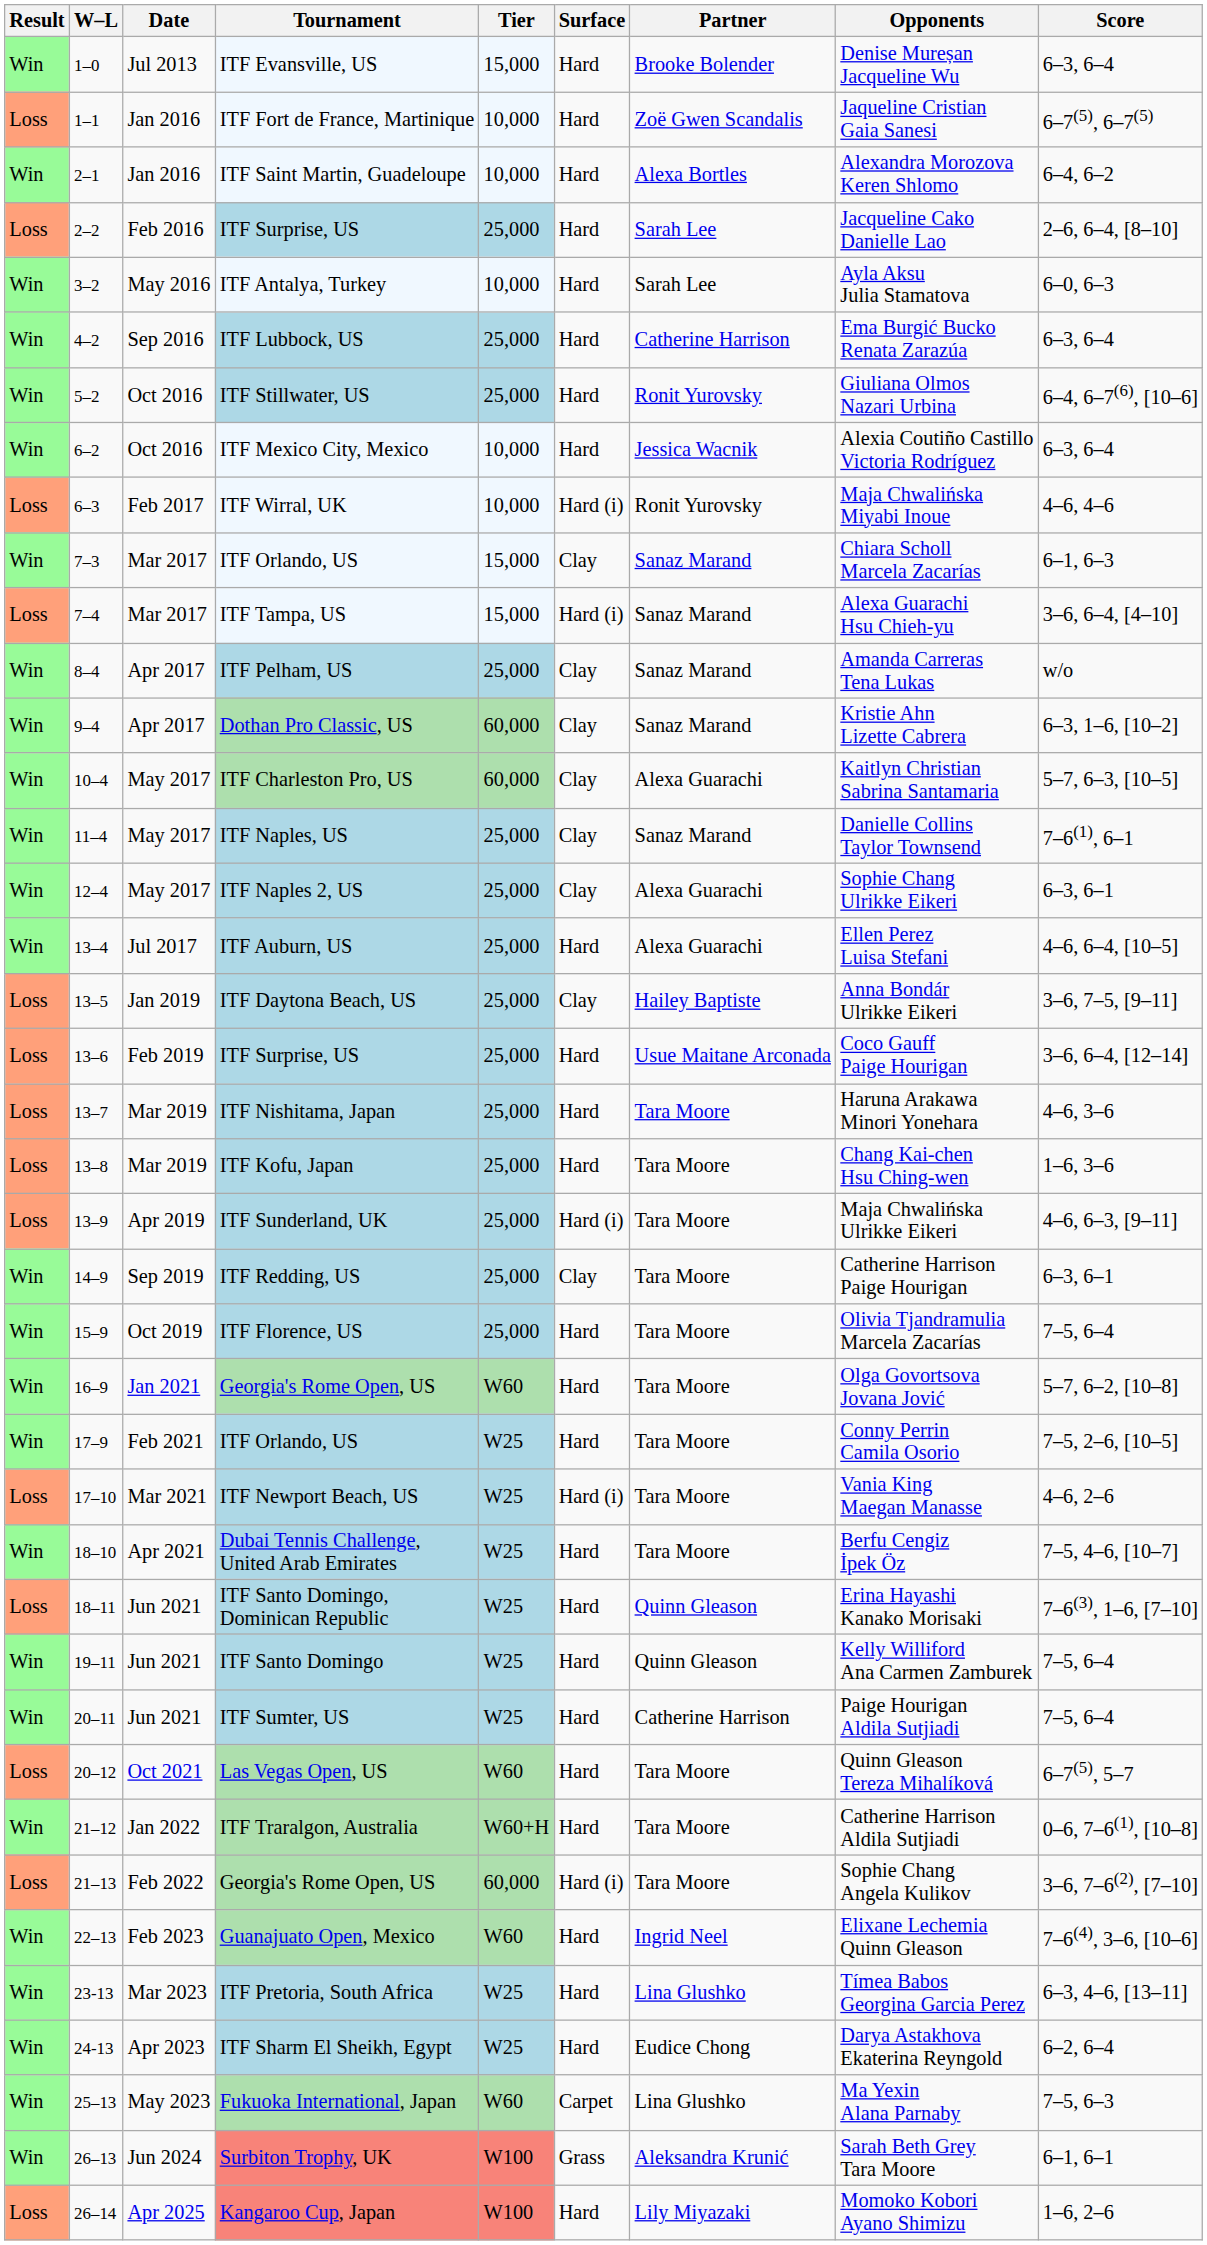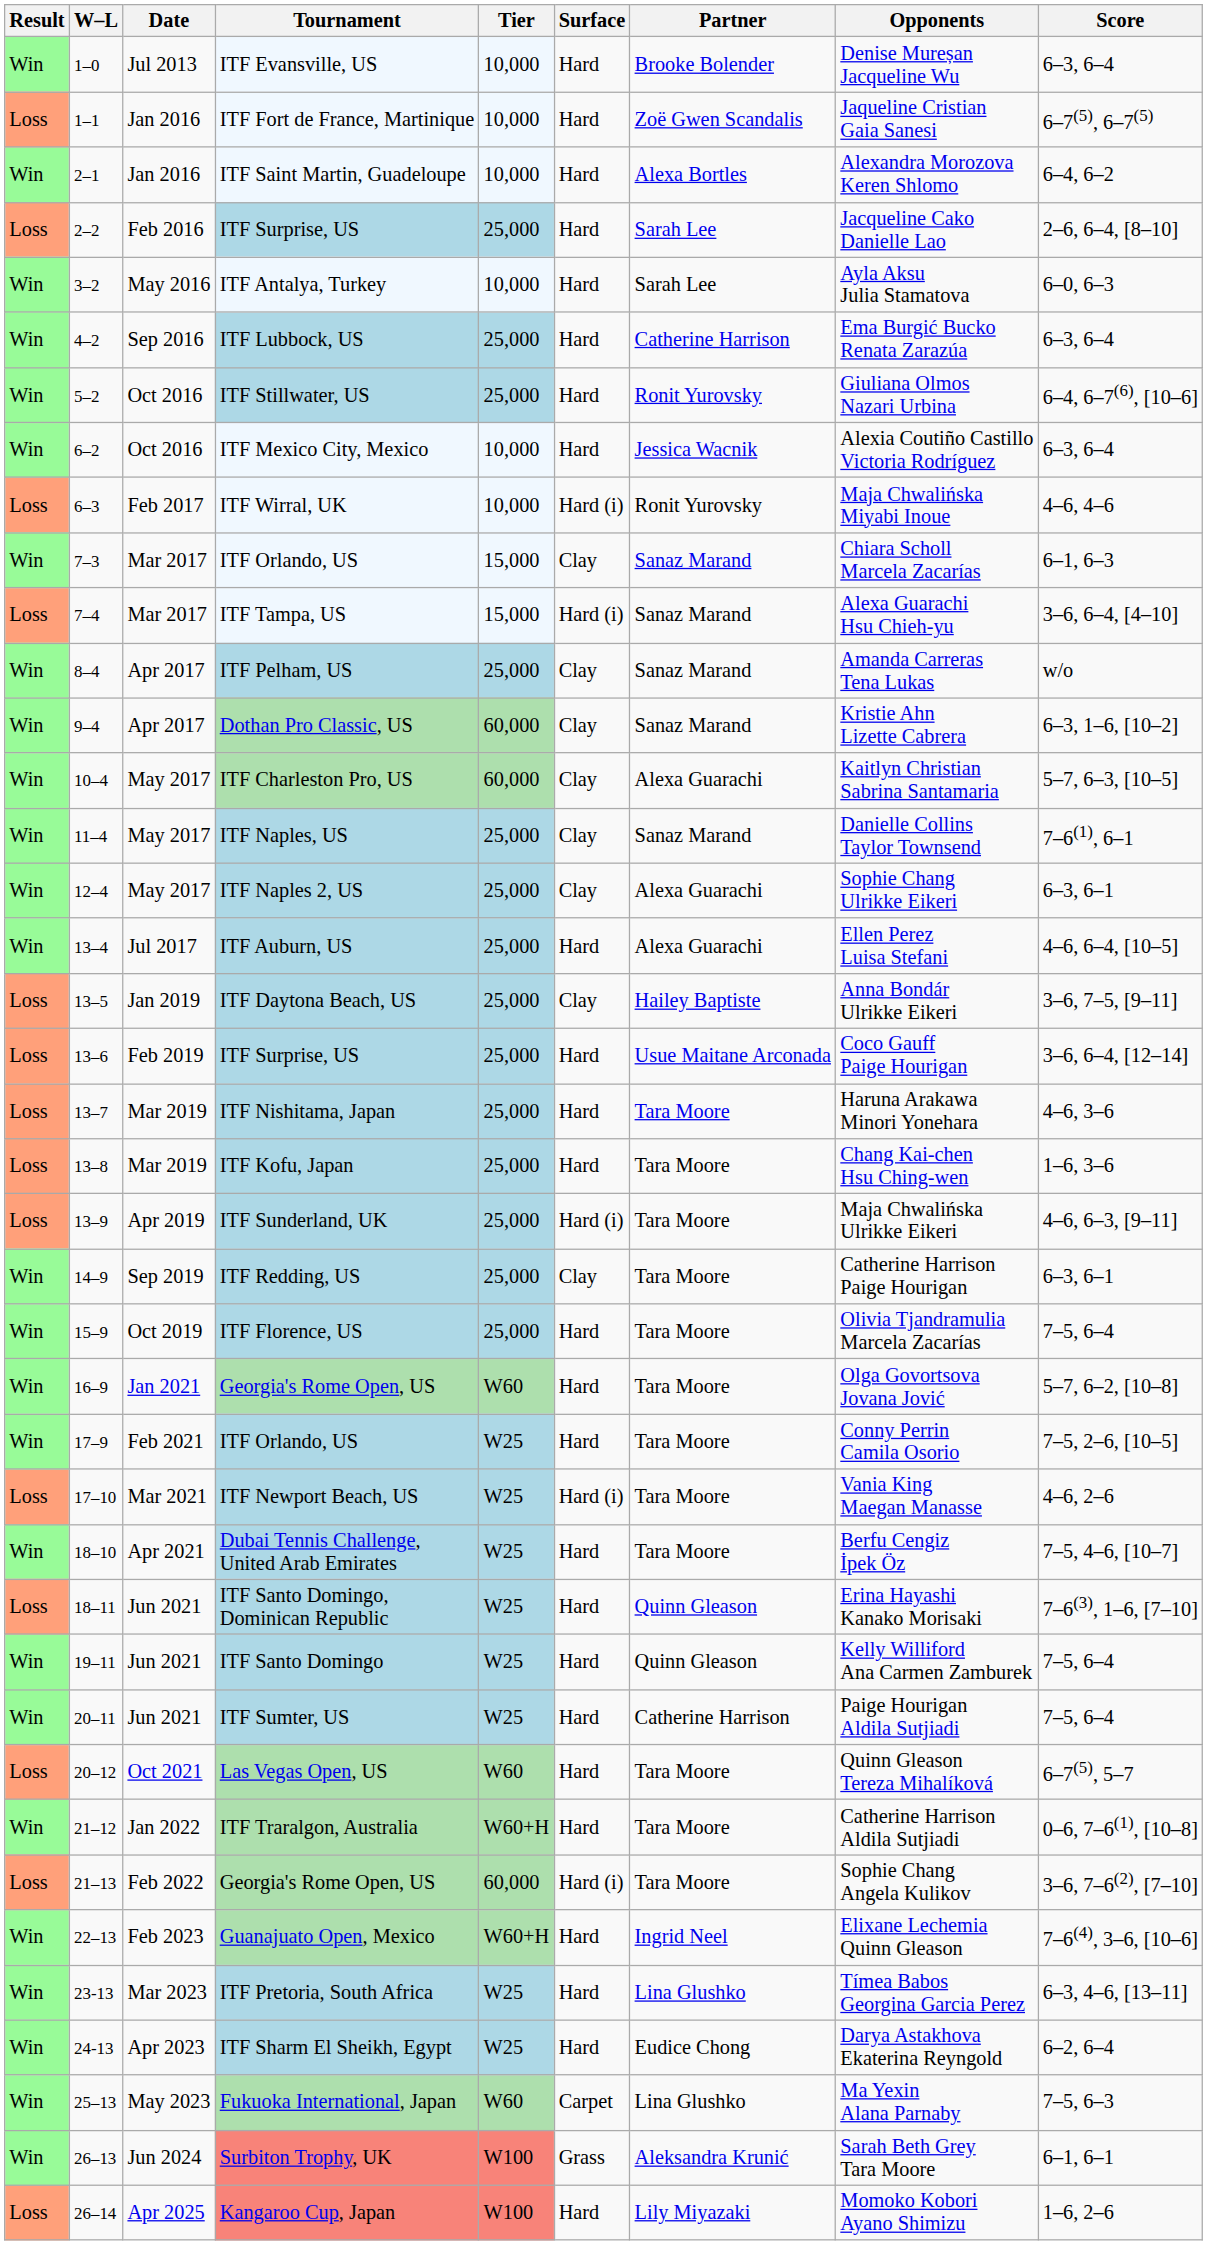(512, 64) 15,000 -> (512, 64) 10,000
(503, 1937) W60 -> (516, 1937) W60+H
